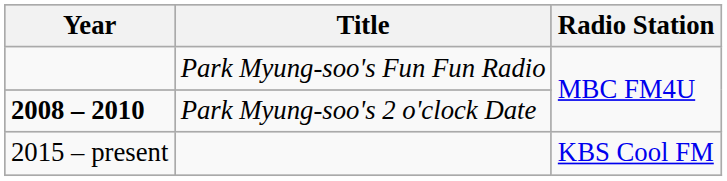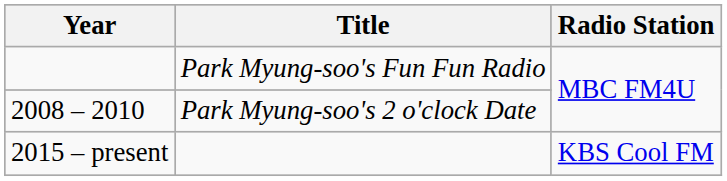(78, 110) bold -> (78, 110) normal
